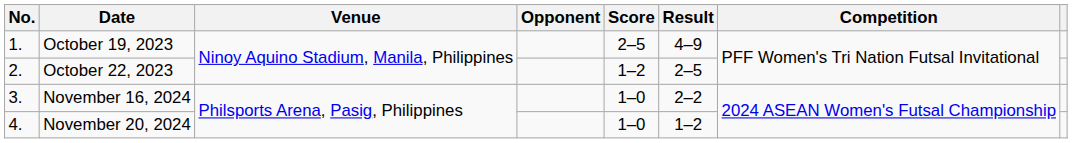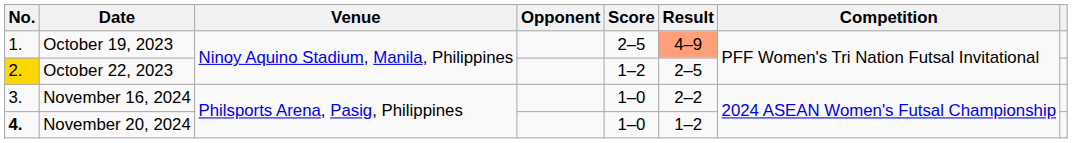(688, 44) no background -> (688, 44) lightsalmon background
(15, 71) no background -> (15, 71) gold background
(15, 124) normal -> (15, 124) bold
